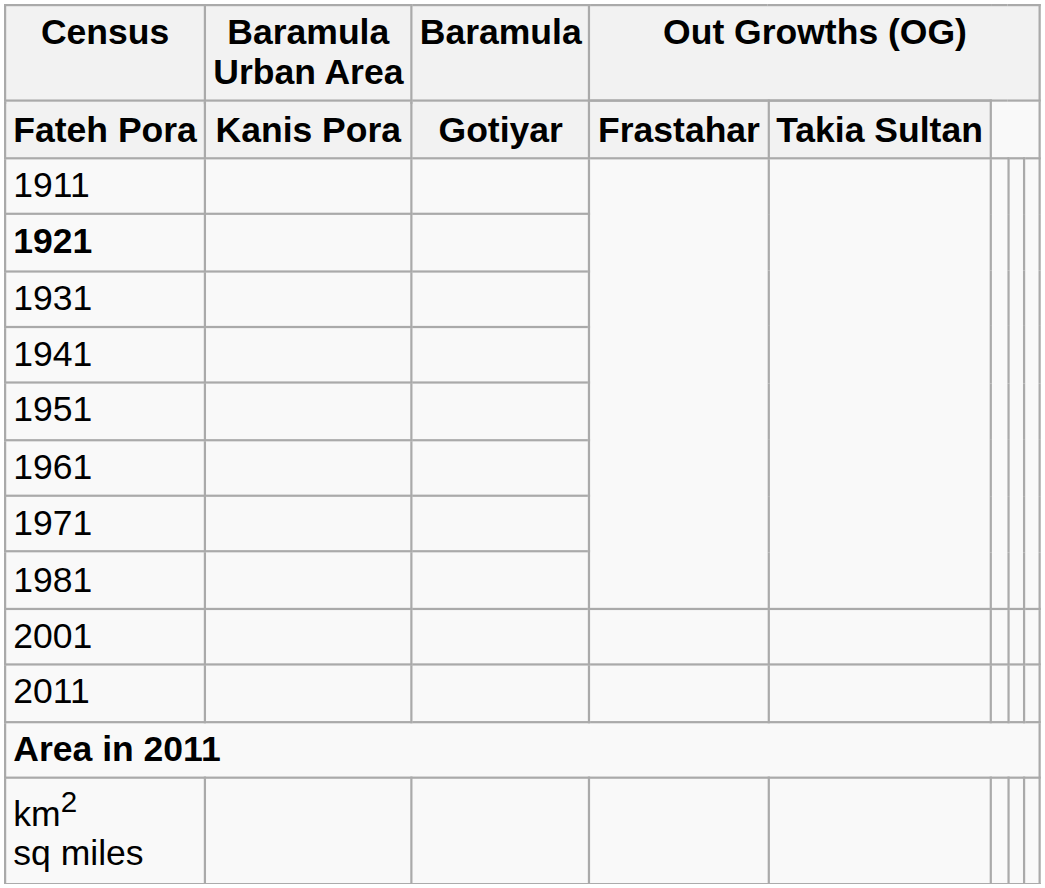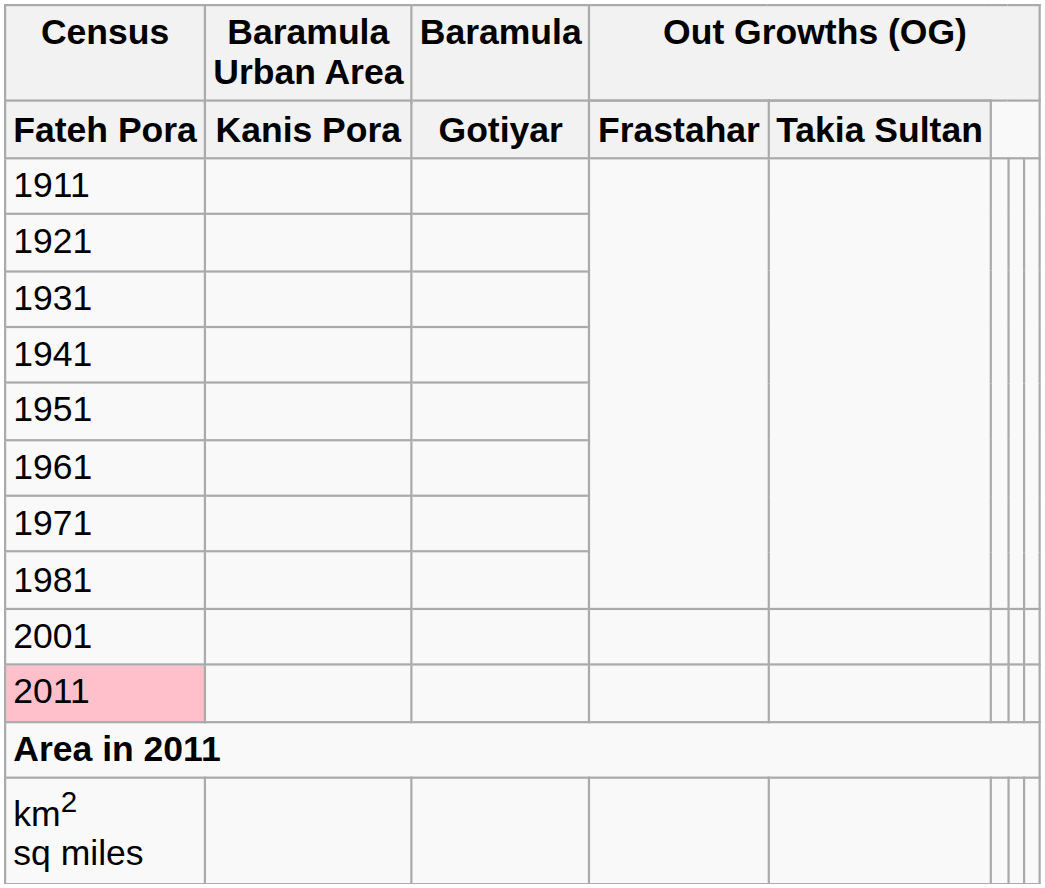(53, 241) bold -> (53, 241) normal
(51, 692) no background -> (51, 692) pink background
